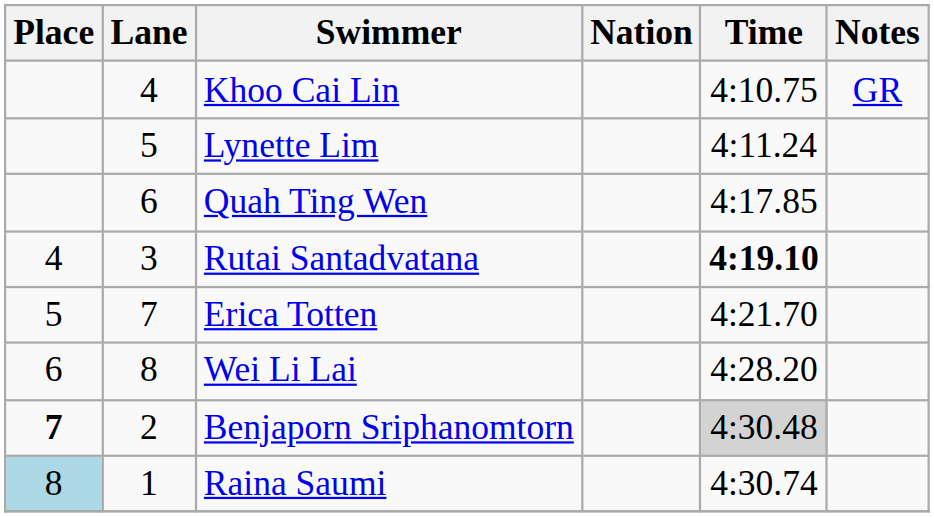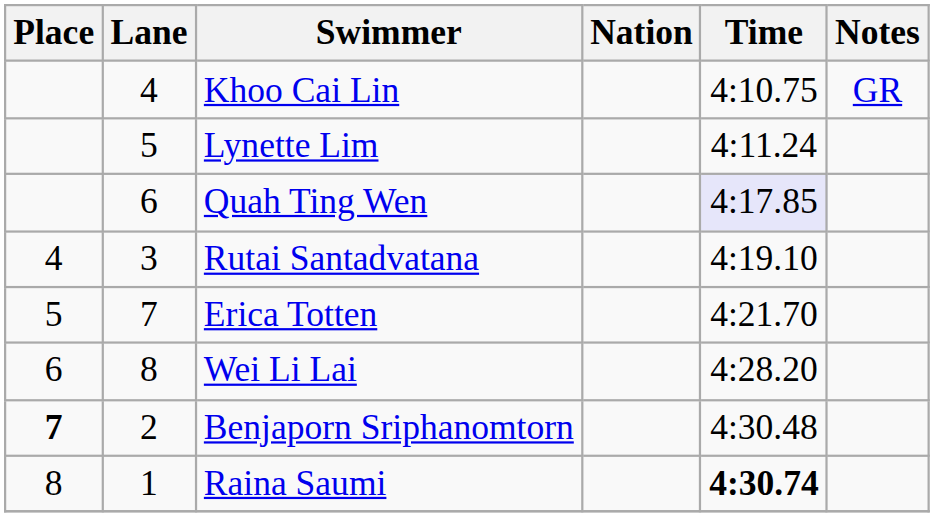(764, 201) no background -> (764, 201) lavender background
(764, 257) bold -> (764, 257) normal
(764, 426) lightgrey background -> (764, 426) no background
(54, 483) lightblue background -> (54, 483) no background
(764, 483) normal -> (764, 483) bold
